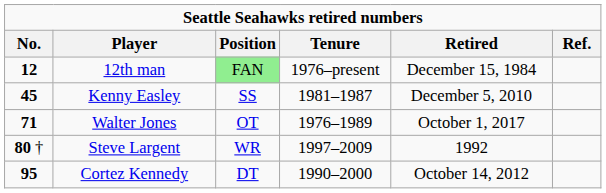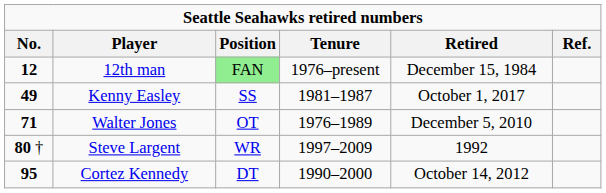(29, 95) 45 -> (29, 95) 49
(471, 95) December 5, 2010 -> (471, 95) October 1, 2017
(471, 122) October 1, 2017 -> (471, 122) December 5, 2010
